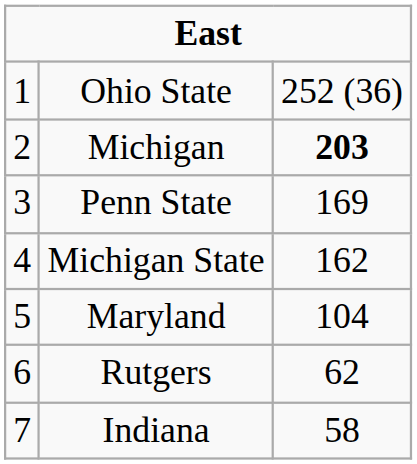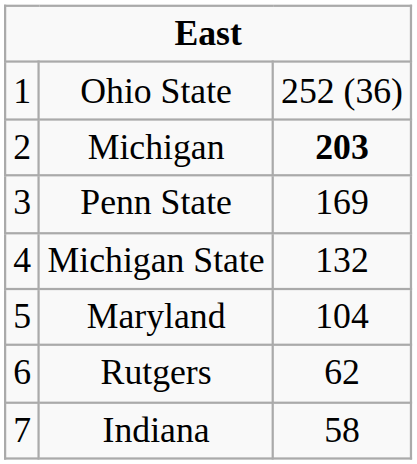(342, 259) 162 -> (342, 259) 132
